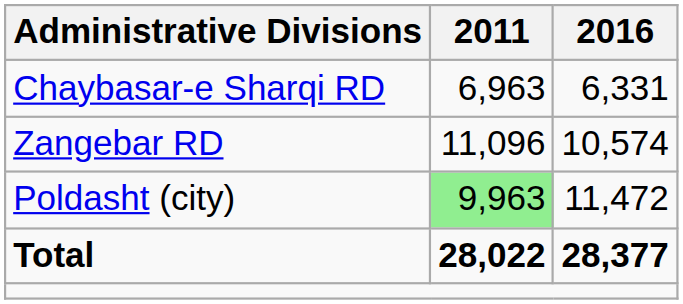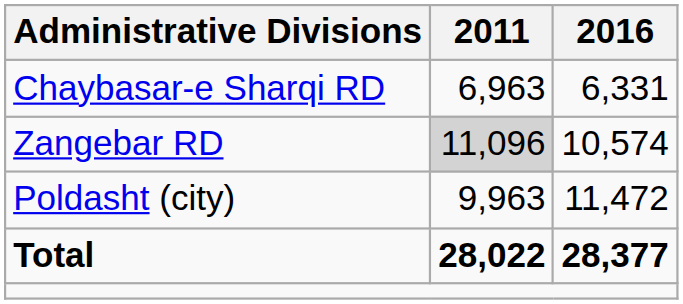(493, 143) no background -> (493, 143) lightgrey background
(502, 198) lightgreen background -> (502, 198) no background
